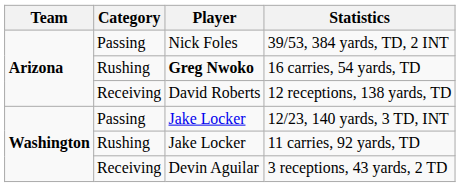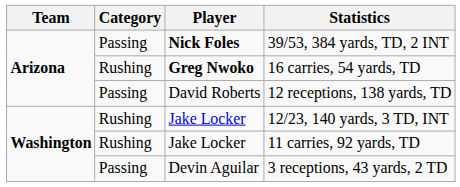(203, 43) normal -> (204, 43) bold
(129, 93) Receiving -> (123, 93) Passing
(121, 118) Passing -> (125, 118) Rushing
(129, 168) Receiving -> (123, 168) Passing
